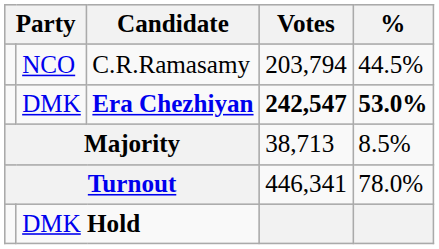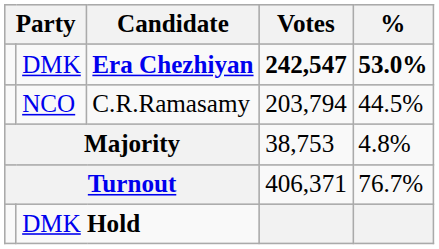rows swapped: (51, 104) <-> (49, 64)
(300, 143) 38,713 -> (300, 143) 38,753
(385, 143) 8.5% -> (385, 143) 4.8%
(306, 183) 446,341 -> (306, 183) 406,371
(391, 183) 78.0% -> (391, 183) 76.7%
